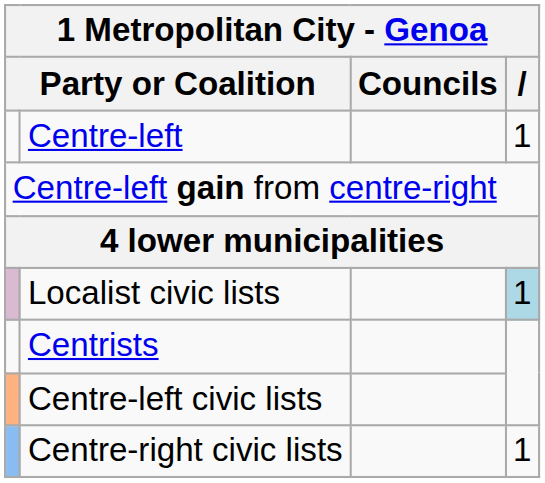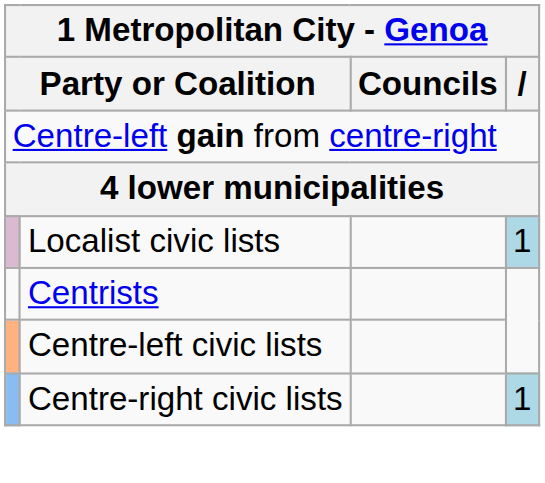- row: (105, 135)
(522, 450) no background -> (522, 398) lightblue background
